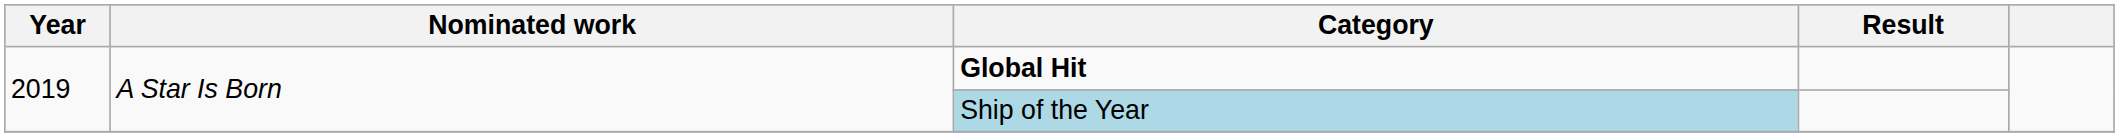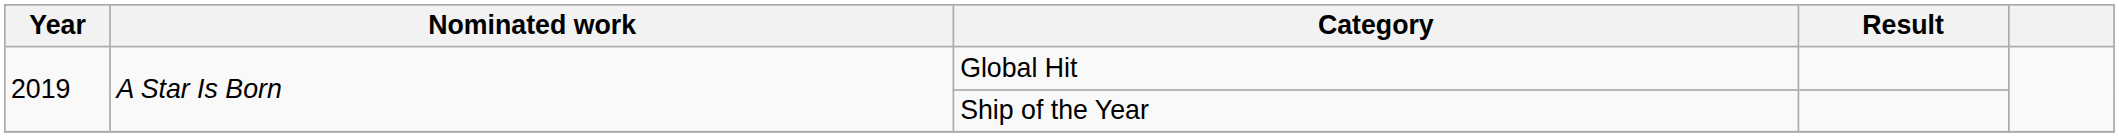(1023, 68) bold -> (1019, 68) normal
(1054, 110) lightblue background -> (1054, 110) no background
